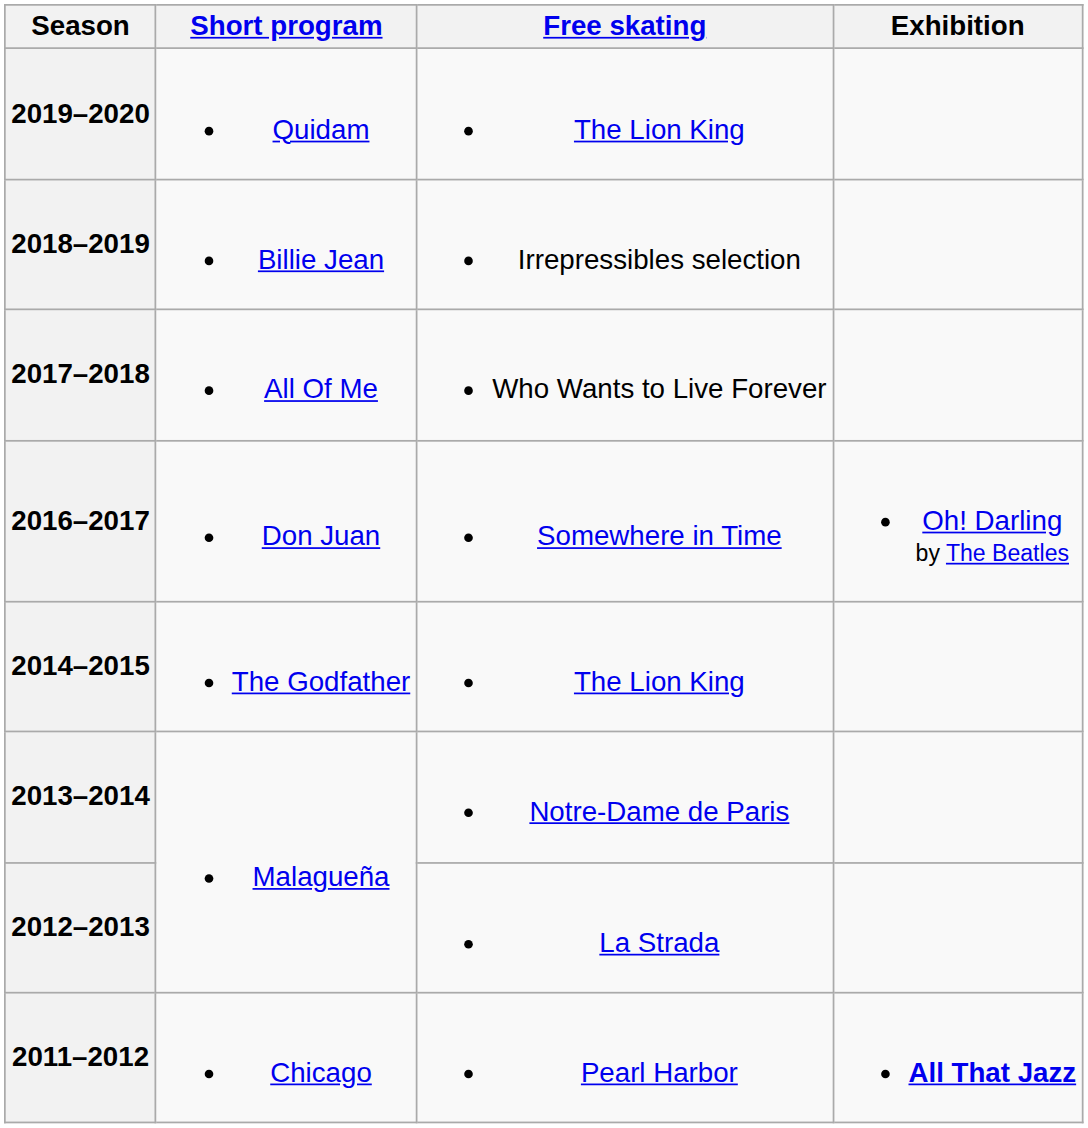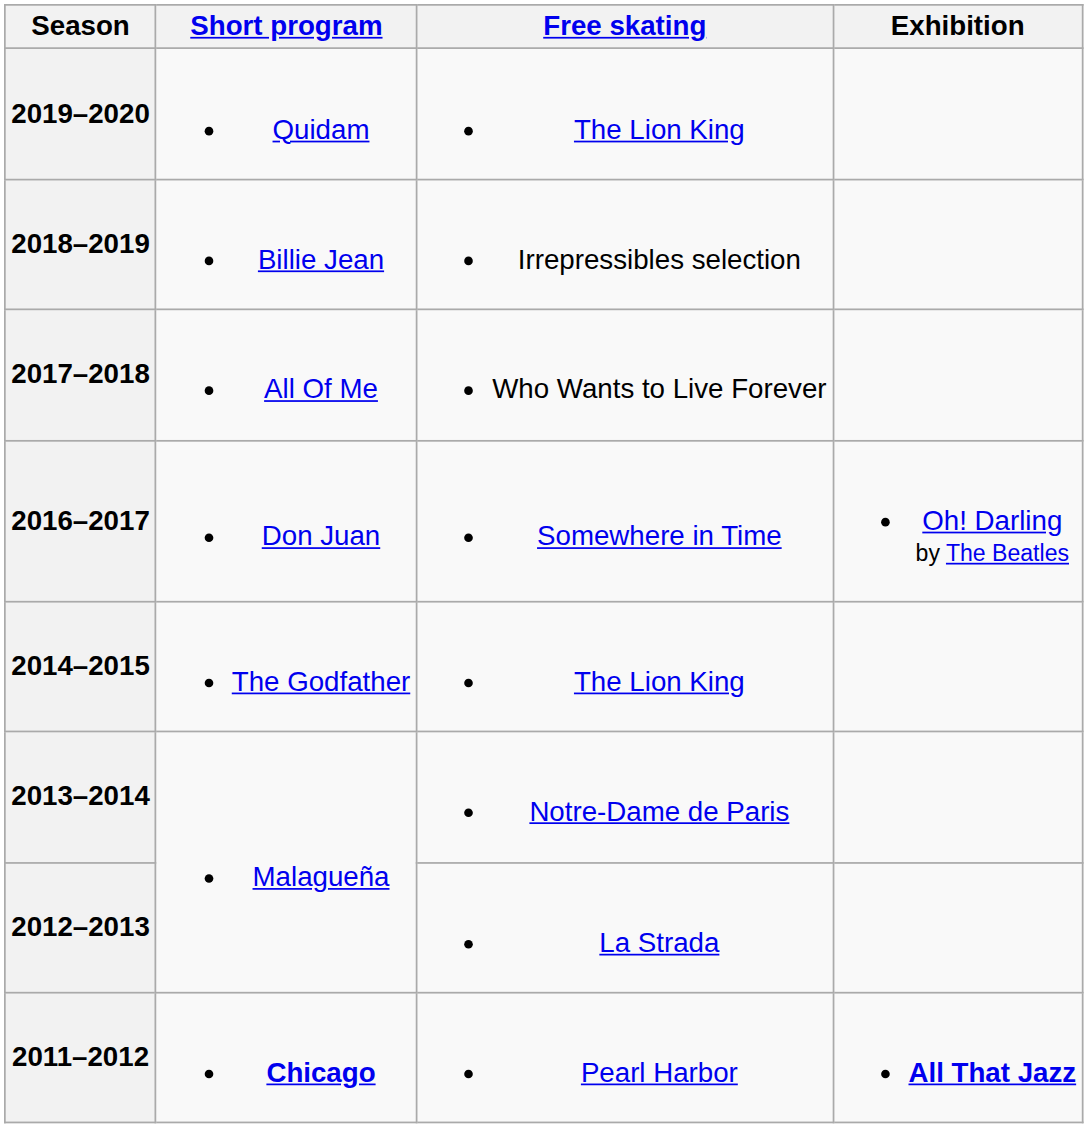(286, 1073) normal -> (286, 1073) bold
